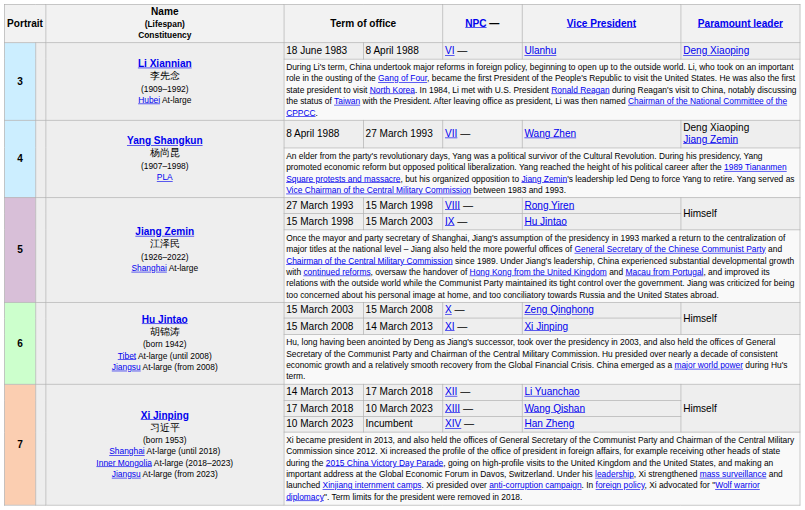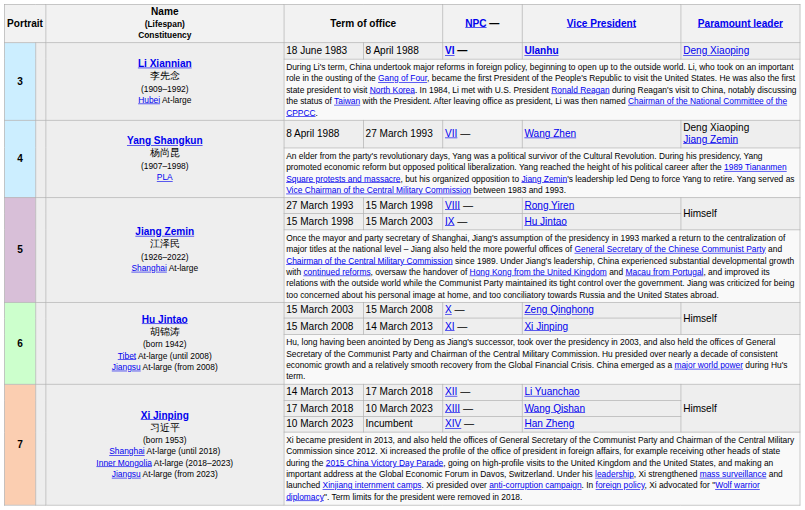(456, 51) normal -> (456, 51) bold
(540, 51) normal -> (541, 51) bold
